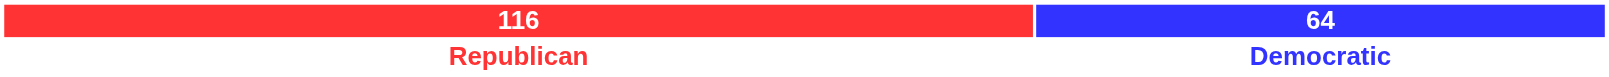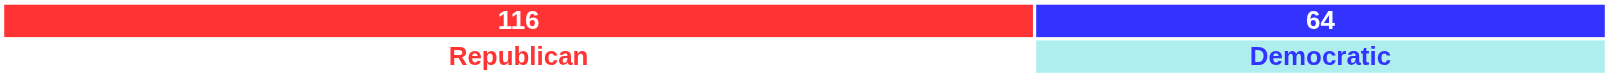(1320, 56) no background -> (1320, 56) paleturquoise background
